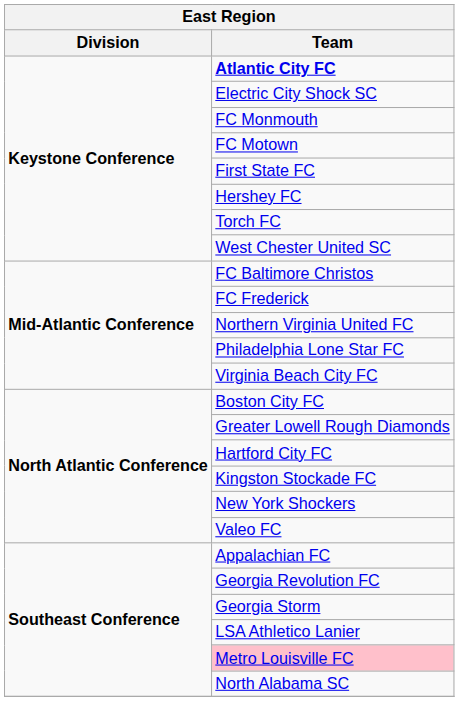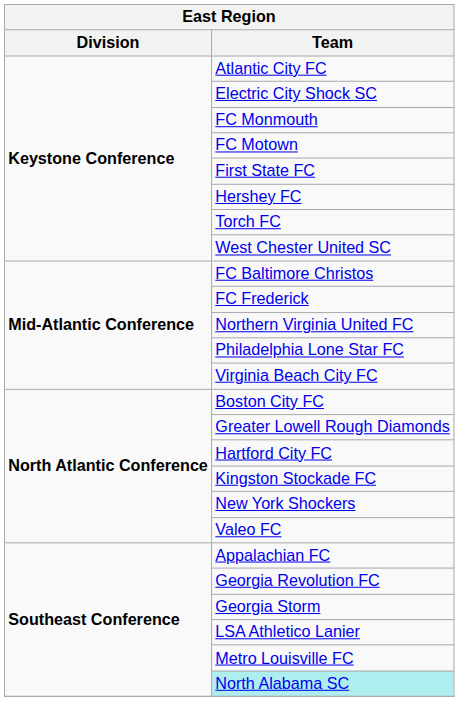(275, 68) bold -> (271, 68) normal
(284, 658) pink background -> (284, 658) no background
(282, 683) no background -> (282, 683) paleturquoise background
